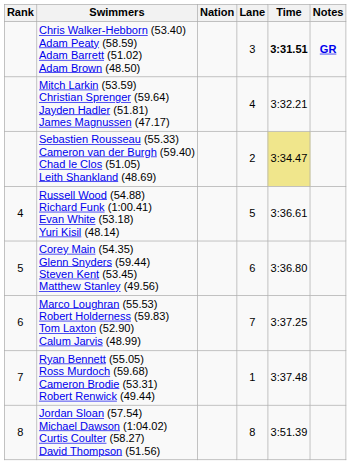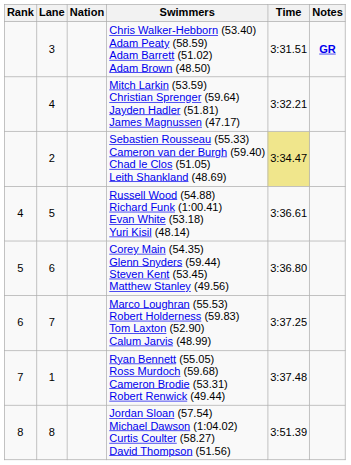columns swapped: (252, 13) <-> (117, 13)
(289, 49) bold -> (289, 49) normal
